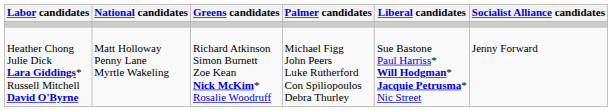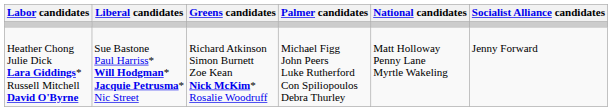columns swapped: (422, 13) <-> (141, 13)
